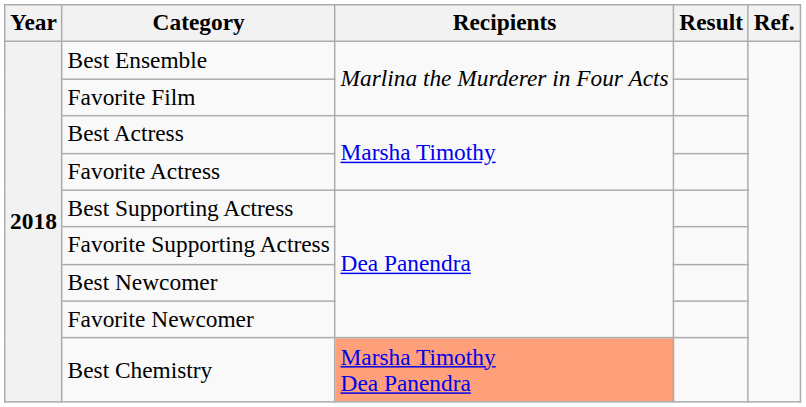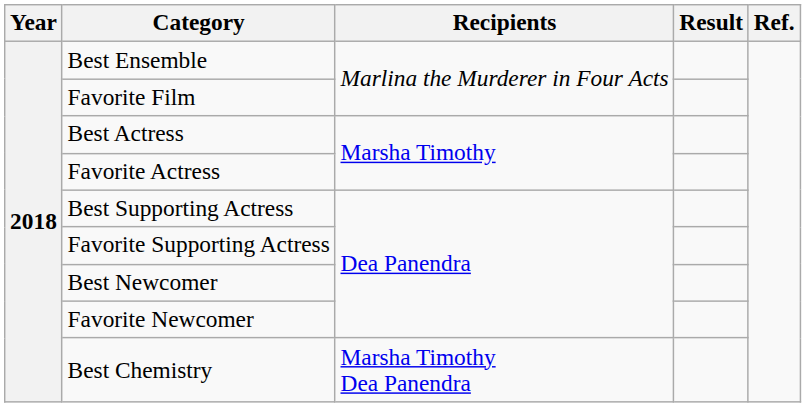(418, 369) lightsalmon background -> (418, 369) no background
